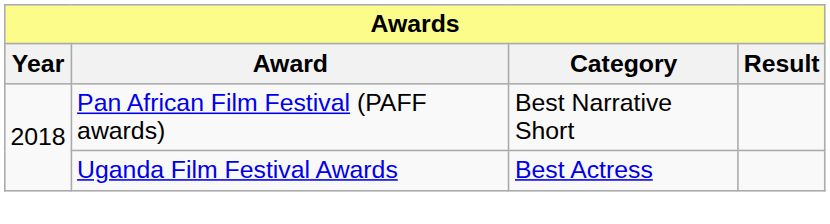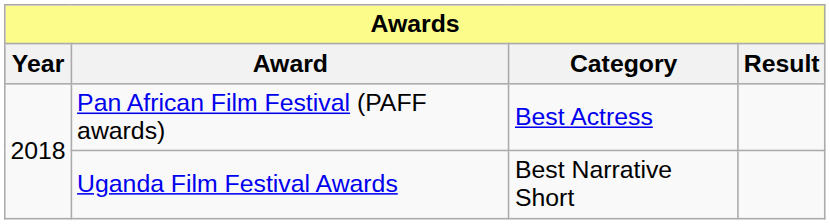(594, 116) Best Narrative Short -> (584, 116) Best Actress
(584, 170) Best Actress -> (594, 184) Best Narrative Short
